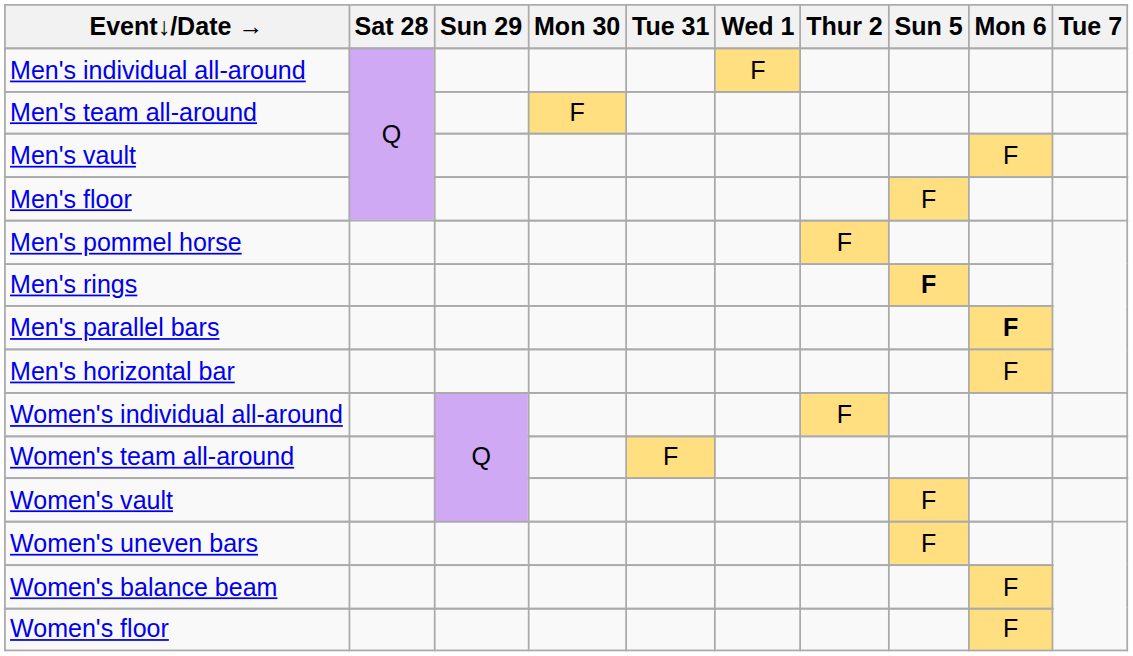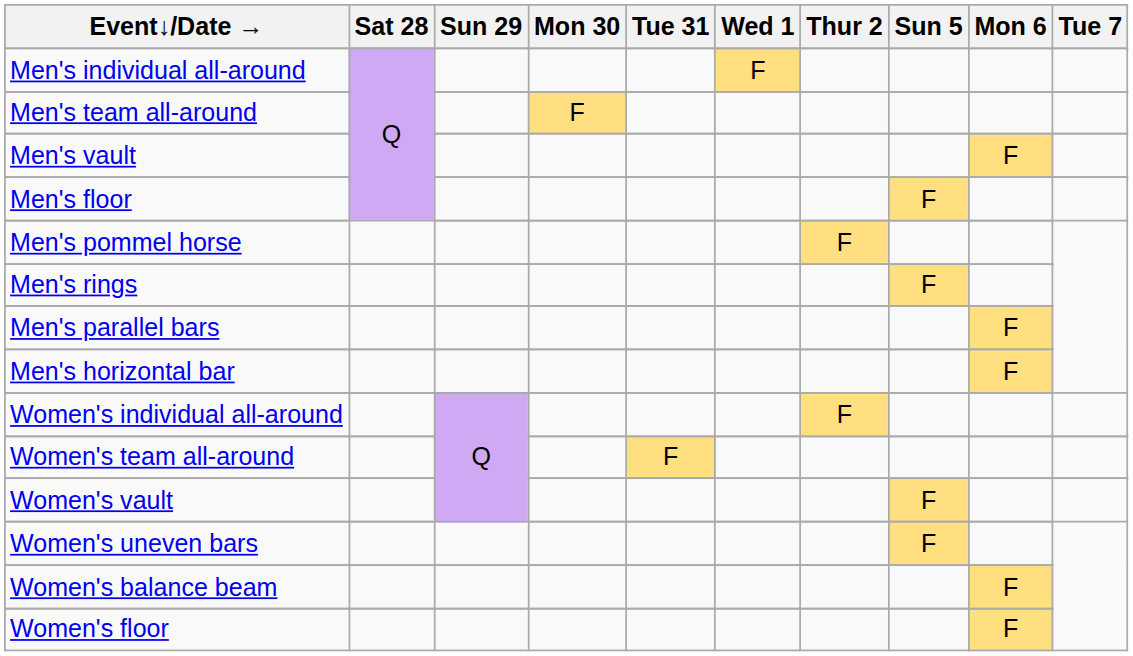(929, 285) bold -> (929, 285) normal
(1011, 328) bold -> (1011, 328) normal
